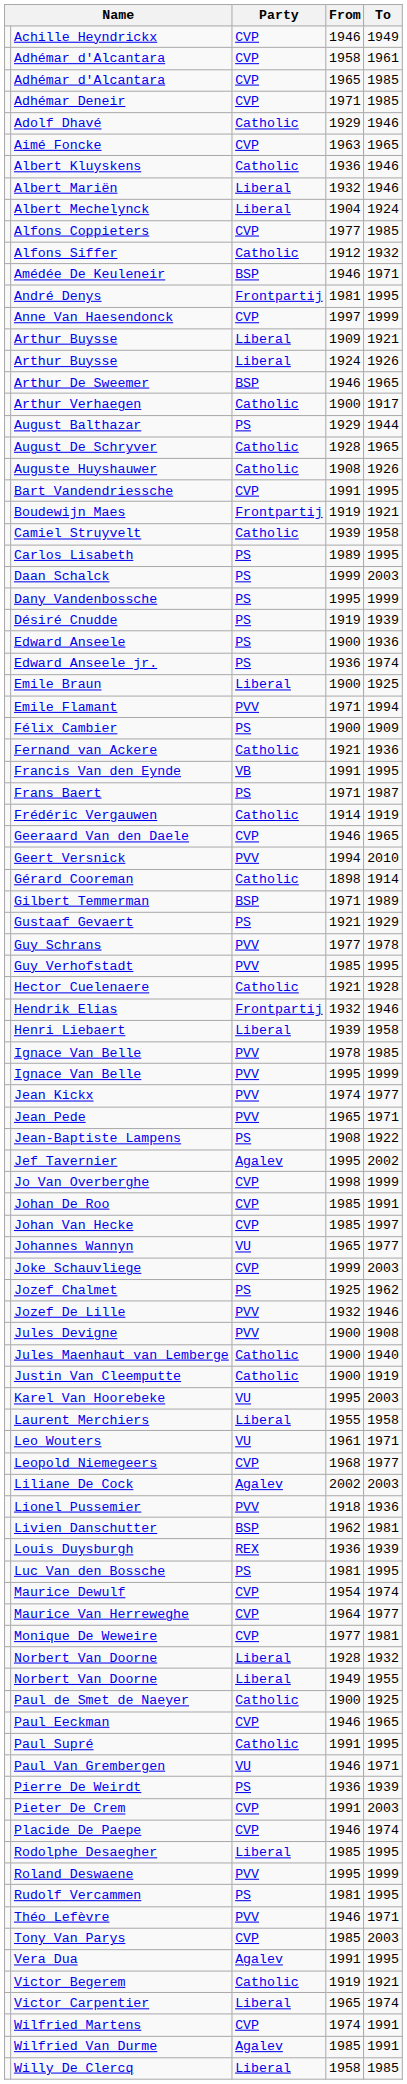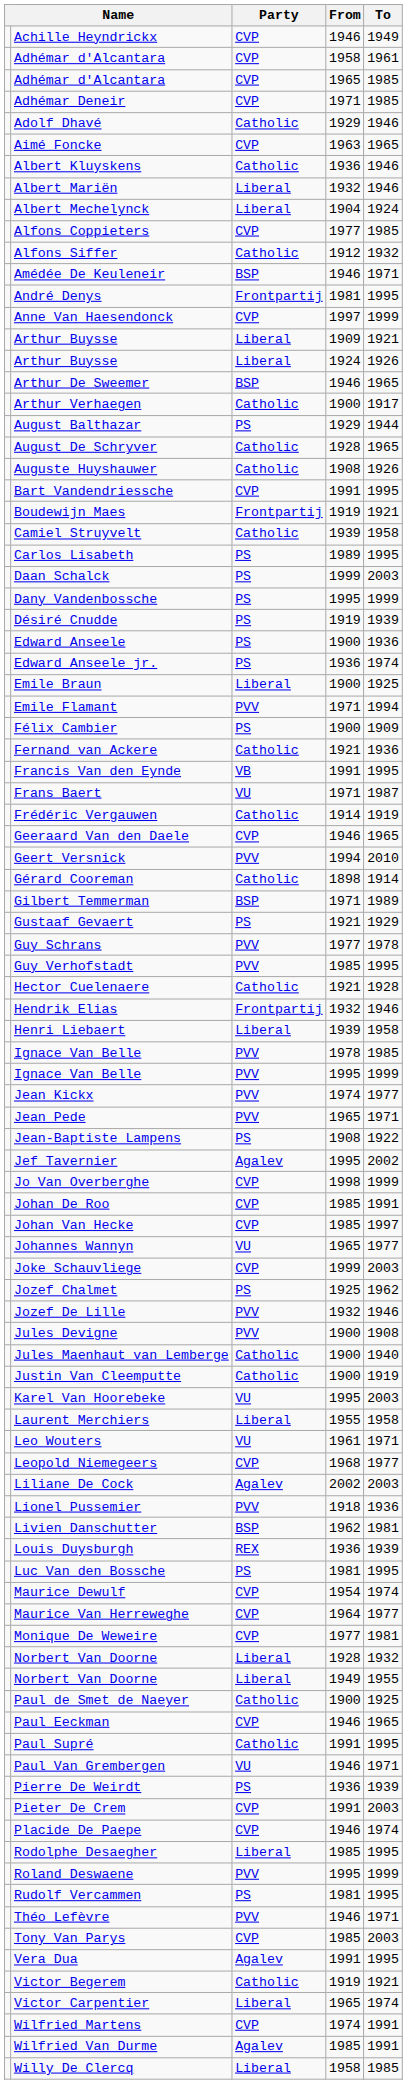(243, 793) PS -> (243, 793) VU
